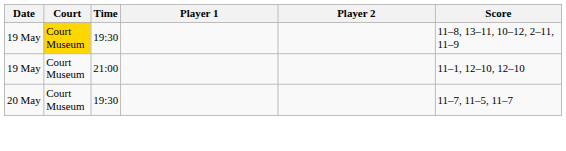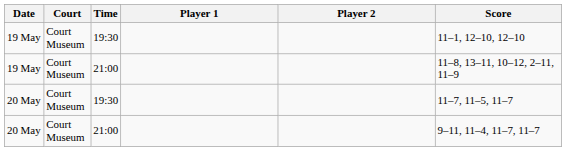(65, 38) gold background -> (65, 38) no background
(496, 38) 11–8, 13–11, 10–12, 2–11, 11–9 -> (481, 38) 11–1, 12–10, 12–10
(481, 69) 11–1, 12–10, 12–10 -> (496, 69) 11–8, 13–11, 10–12, 2–11, 11–9
+ row: (24, 131)
